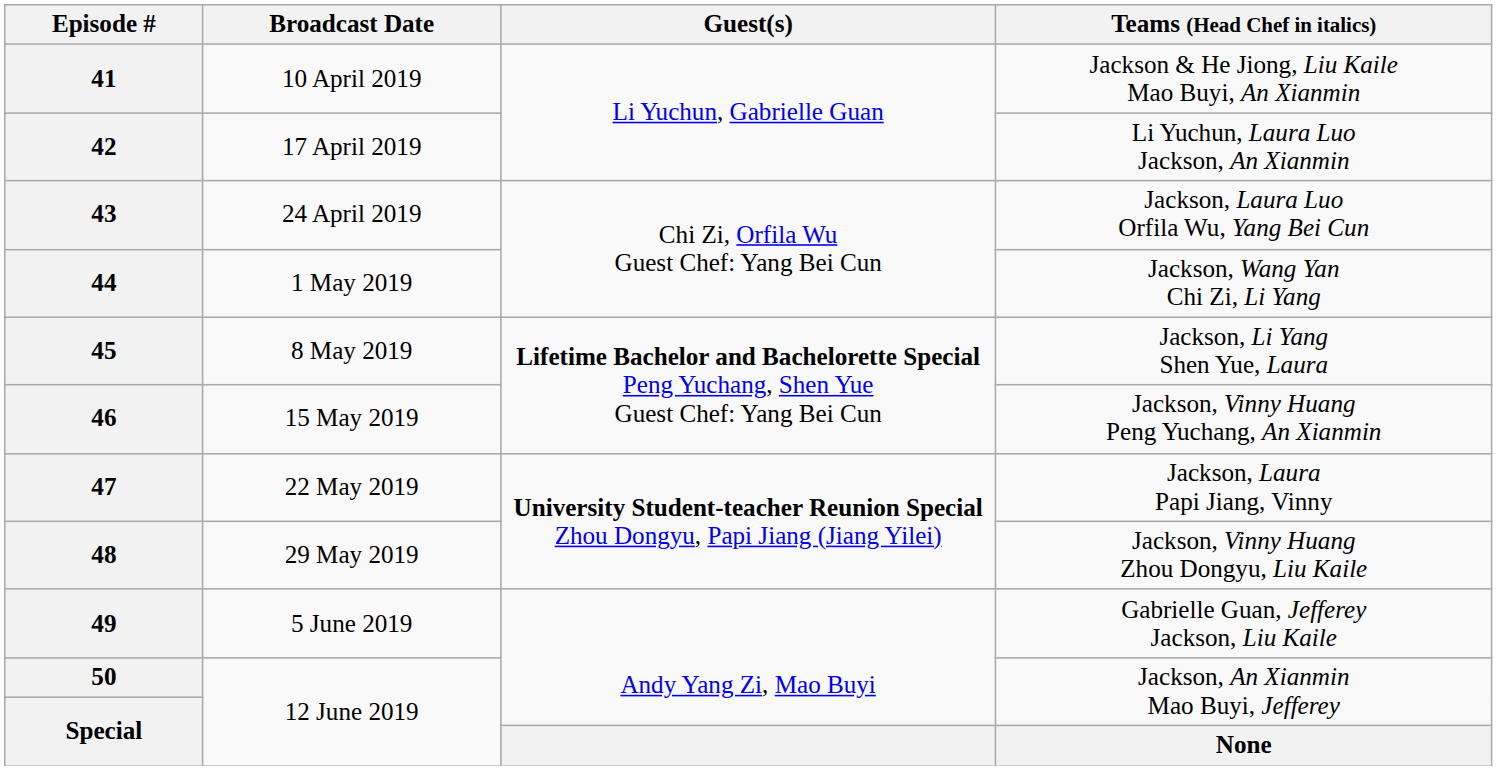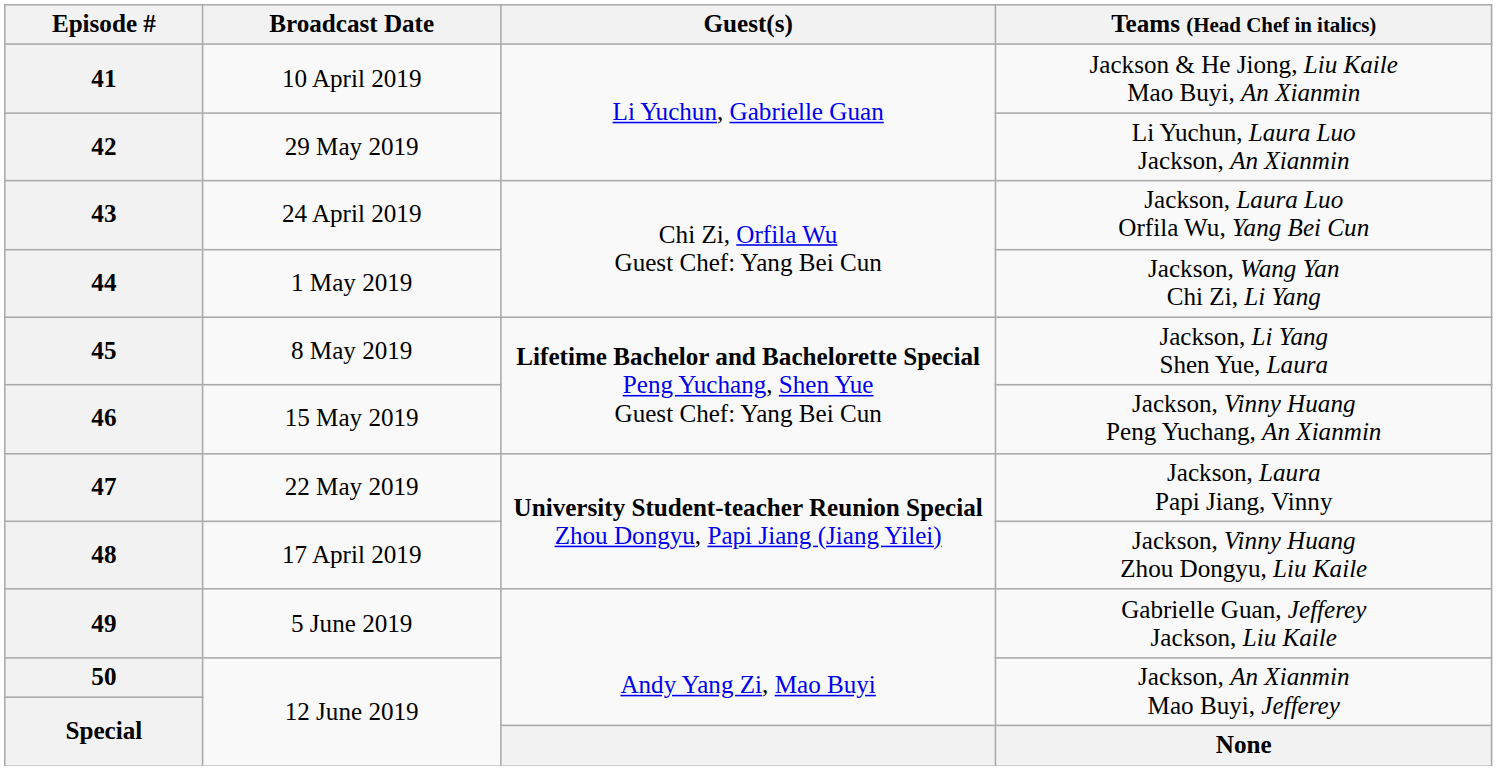(352, 146) 17 April 2019 -> (352, 146) 29 May 2019
(352, 555) 29 May 2019 -> (352, 555) 17 April 2019
